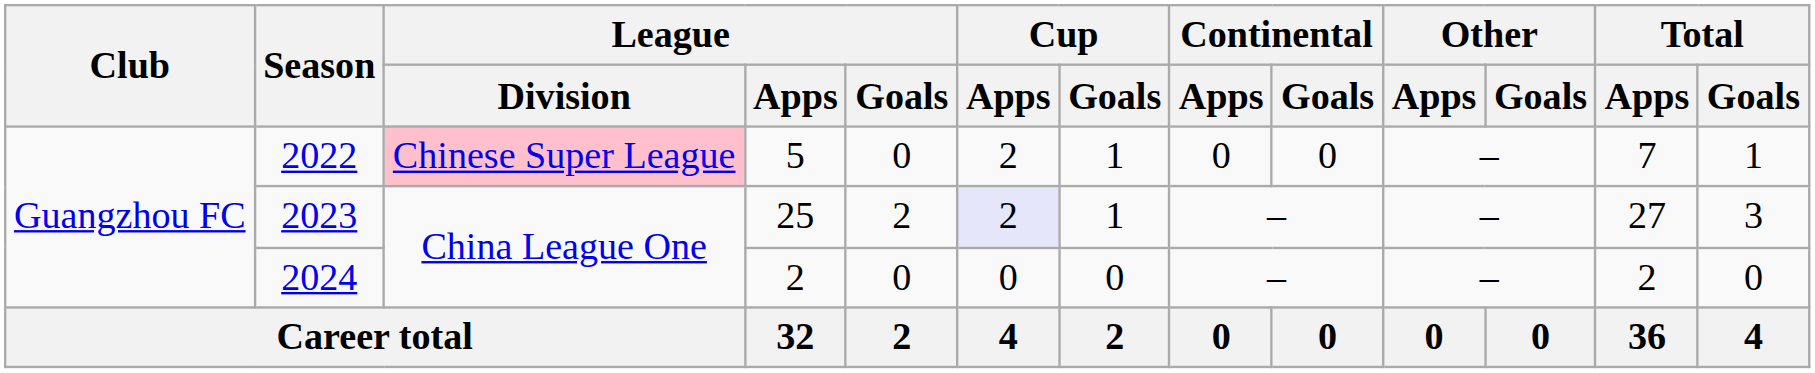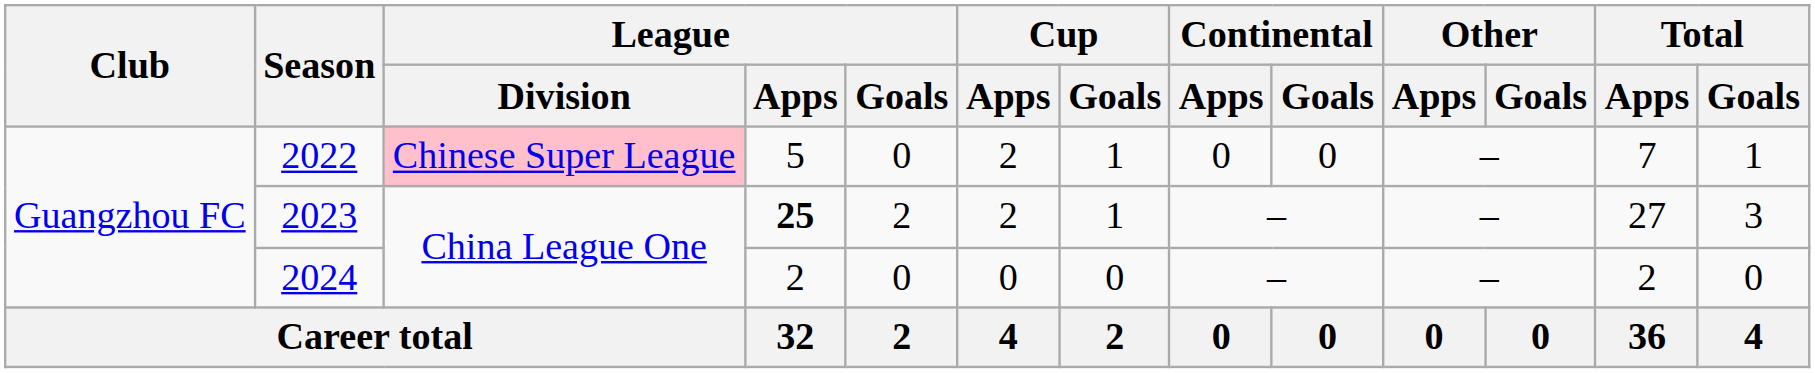(795, 215) normal -> (795, 215) bold
(1008, 215) lavender background -> (1008, 215) no background
